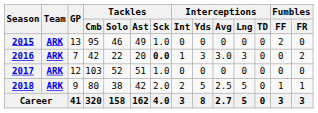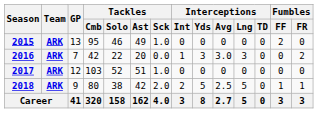(161, 56) bold -> (161, 56) normal
